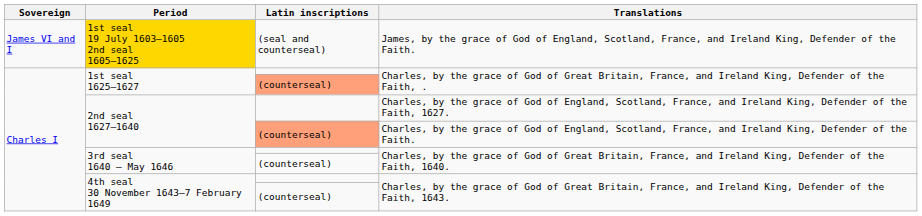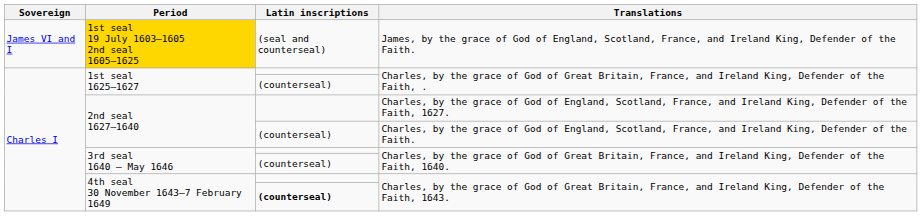(295, 84) lightsalmon background -> (295, 84) no background
(295, 134) lightsalmon background -> (295, 134) no background
(295, 197) normal -> (295, 197) bold
